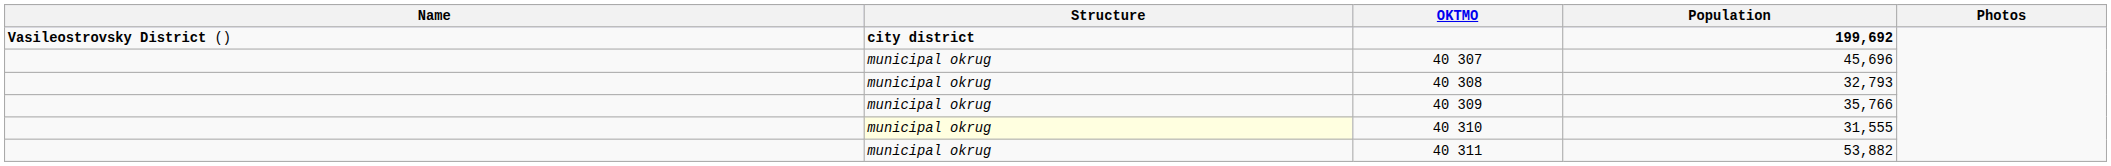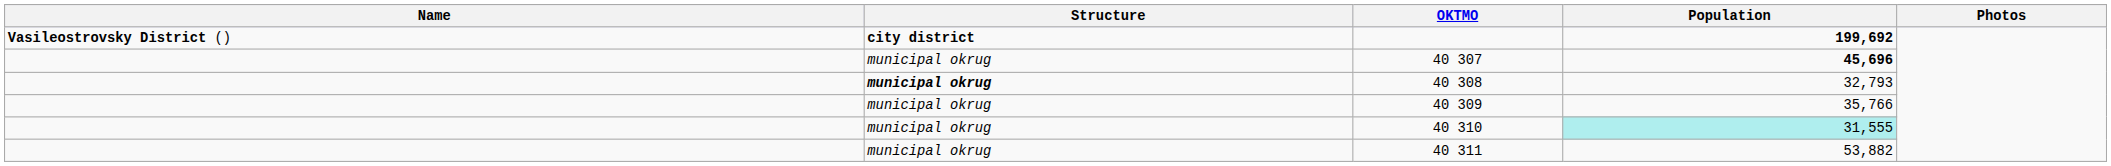(1868, 61) normal -> (1868, 61) bold
(929, 83) normal -> (929, 83) bold
(929, 128) lightyellow background -> (929, 128) no background
(1868, 128) no background -> (1868, 128) paleturquoise background
